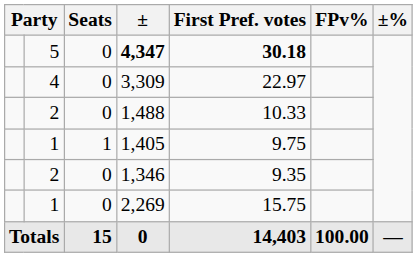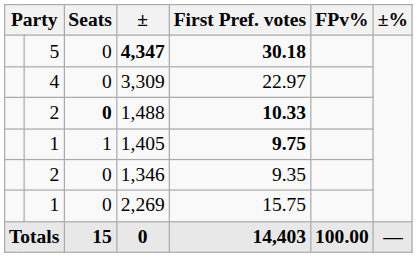(107, 112) normal -> (107, 112) bold
(284, 112) normal -> (284, 112) bold
(289, 143) normal -> (289, 143) bold
